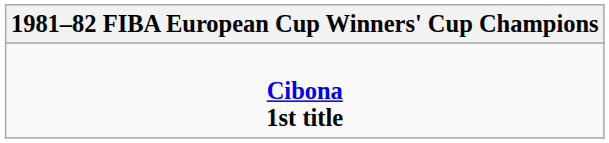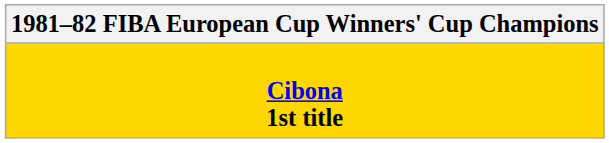(305, 104) no background -> (305, 104) gold background
